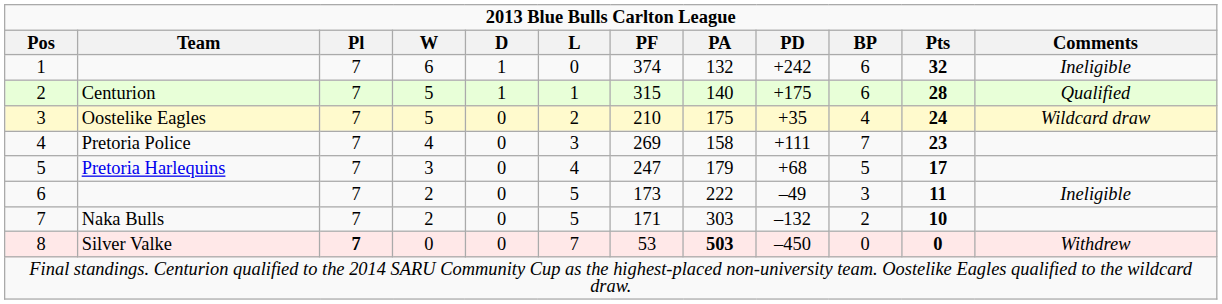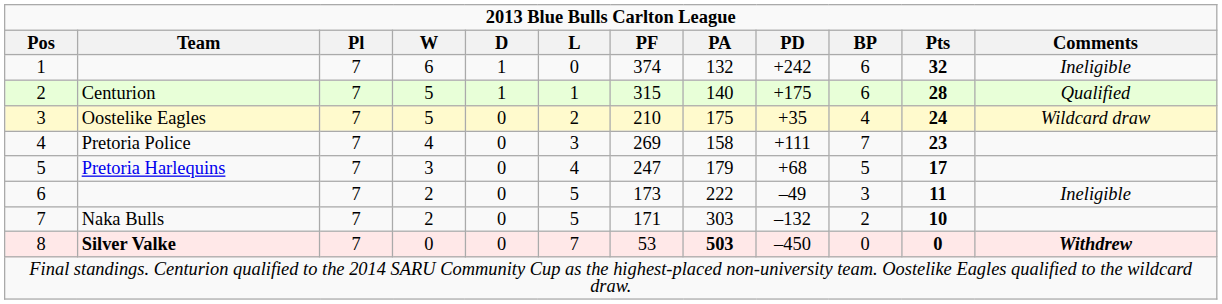(127, 244) normal -> (129, 244) bold
(356, 244) bold -> (356, 244) normal
(1096, 244) normal -> (1096, 244) bold
